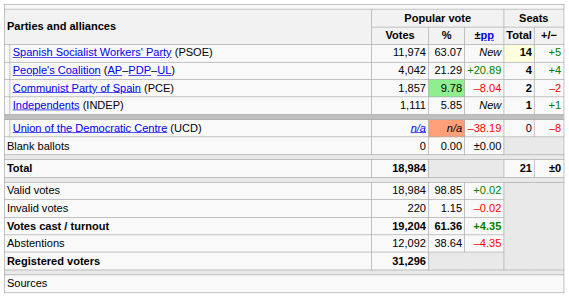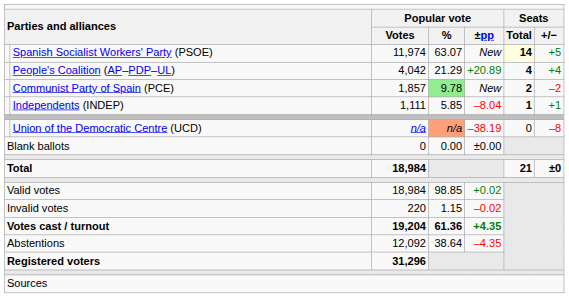(487, 88) –8.04 -> (490, 88) New
(490, 105) New -> (487, 105) –8.04
